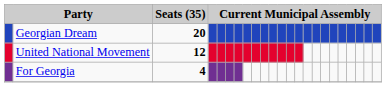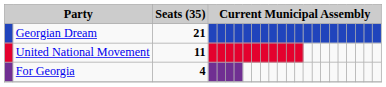(199, 33) 20 -> (199, 33) 21
(199, 52) 12 -> (200, 52) 11
